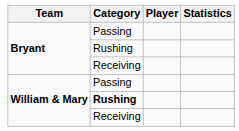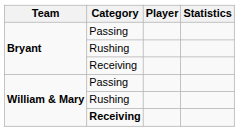(115, 100) bold -> (109, 100) normal
(117, 117) normal -> (115, 117) bold
